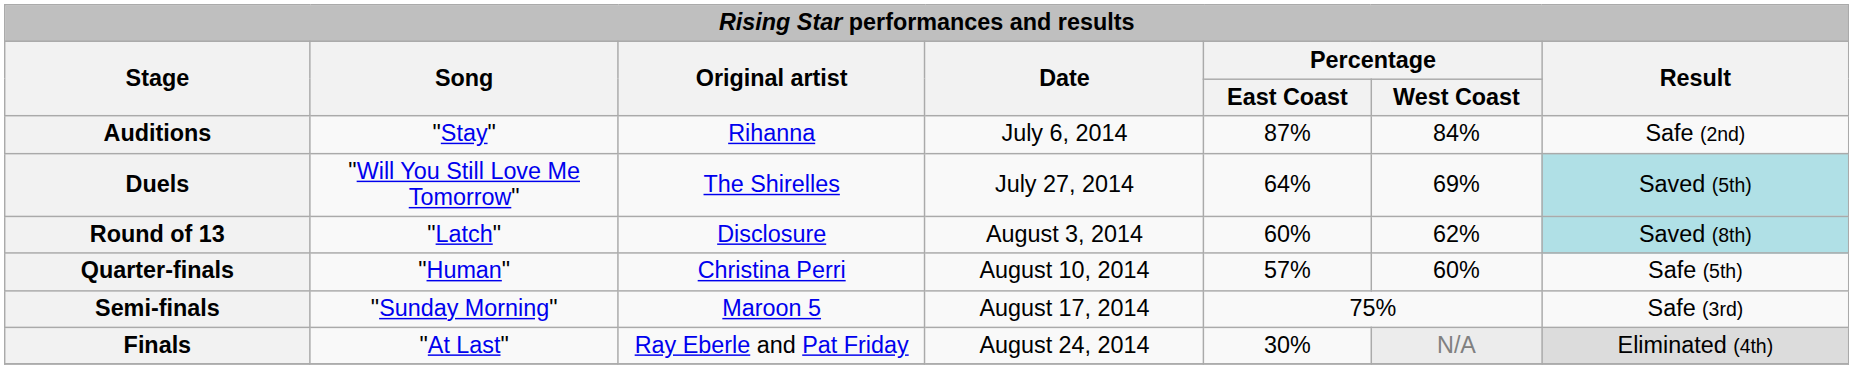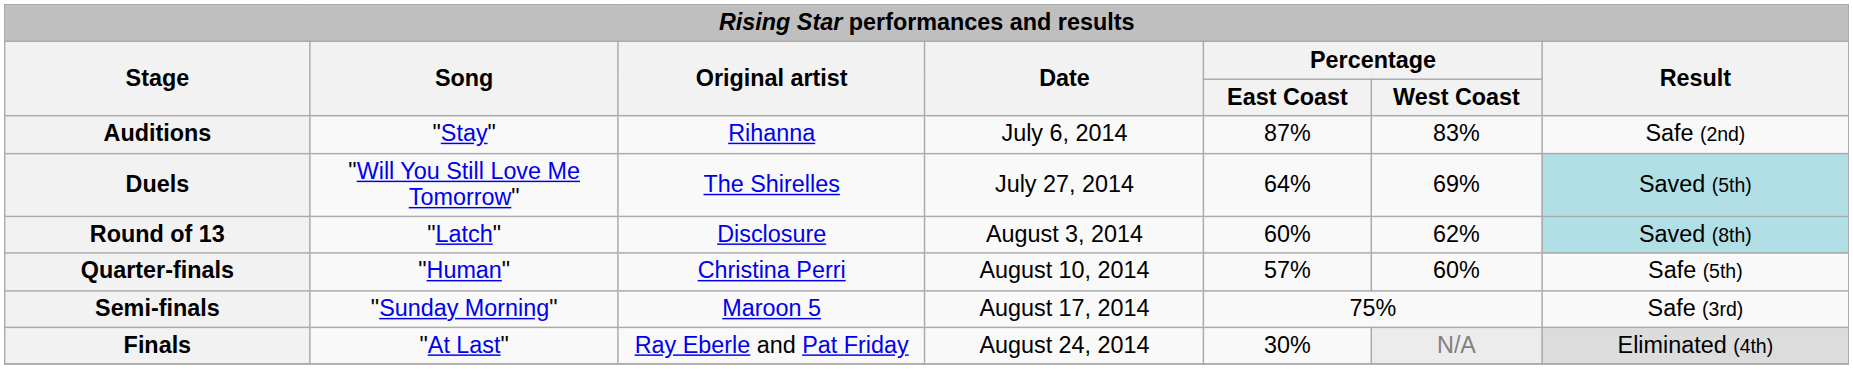(1456, 134) 84% -> (1456, 134) 83%
